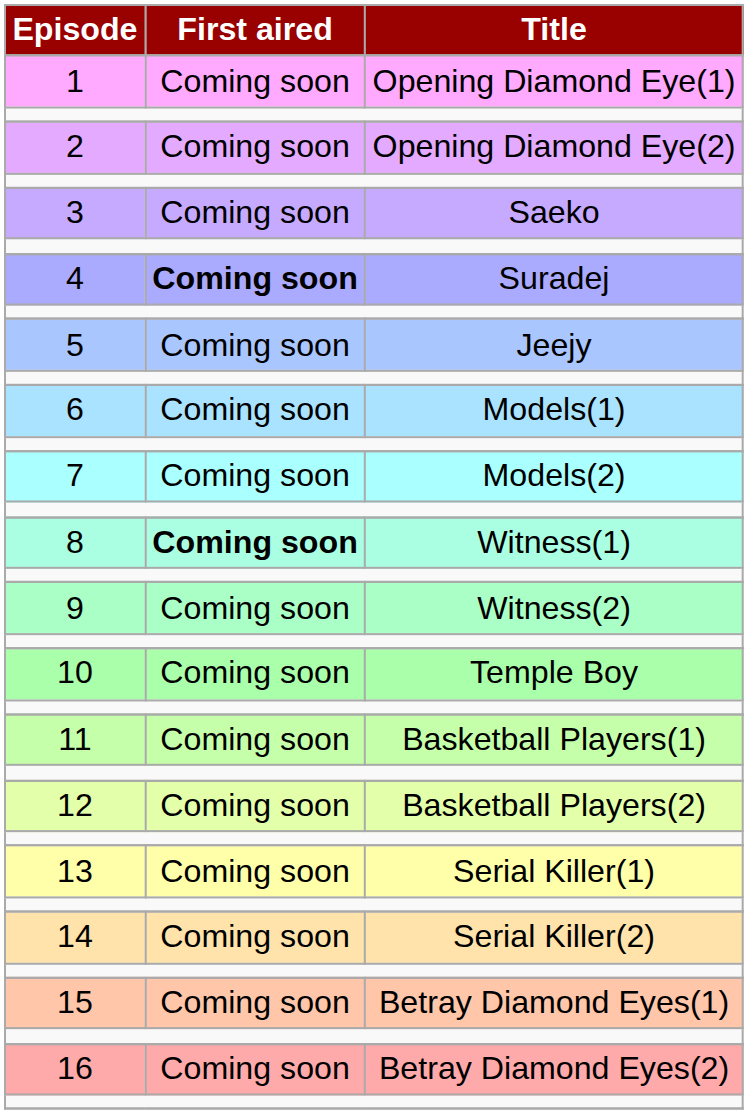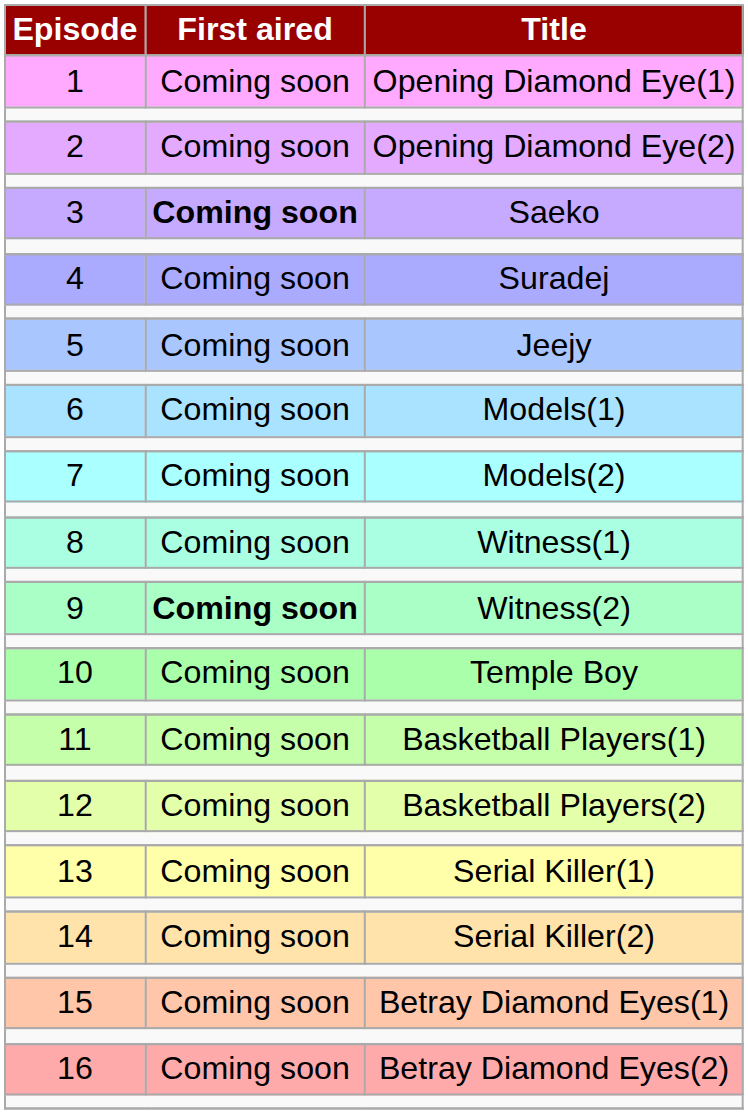(255, 212) normal -> (255, 212) bold
(255, 278) bold -> (255, 278) normal
(255, 541) bold -> (255, 541) normal
(255, 607) normal -> (255, 607) bold
